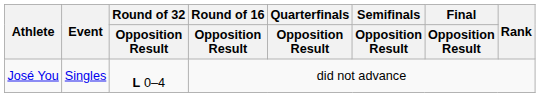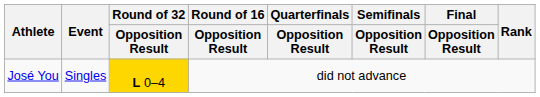(149, 83) no background -> (149, 83) gold background
